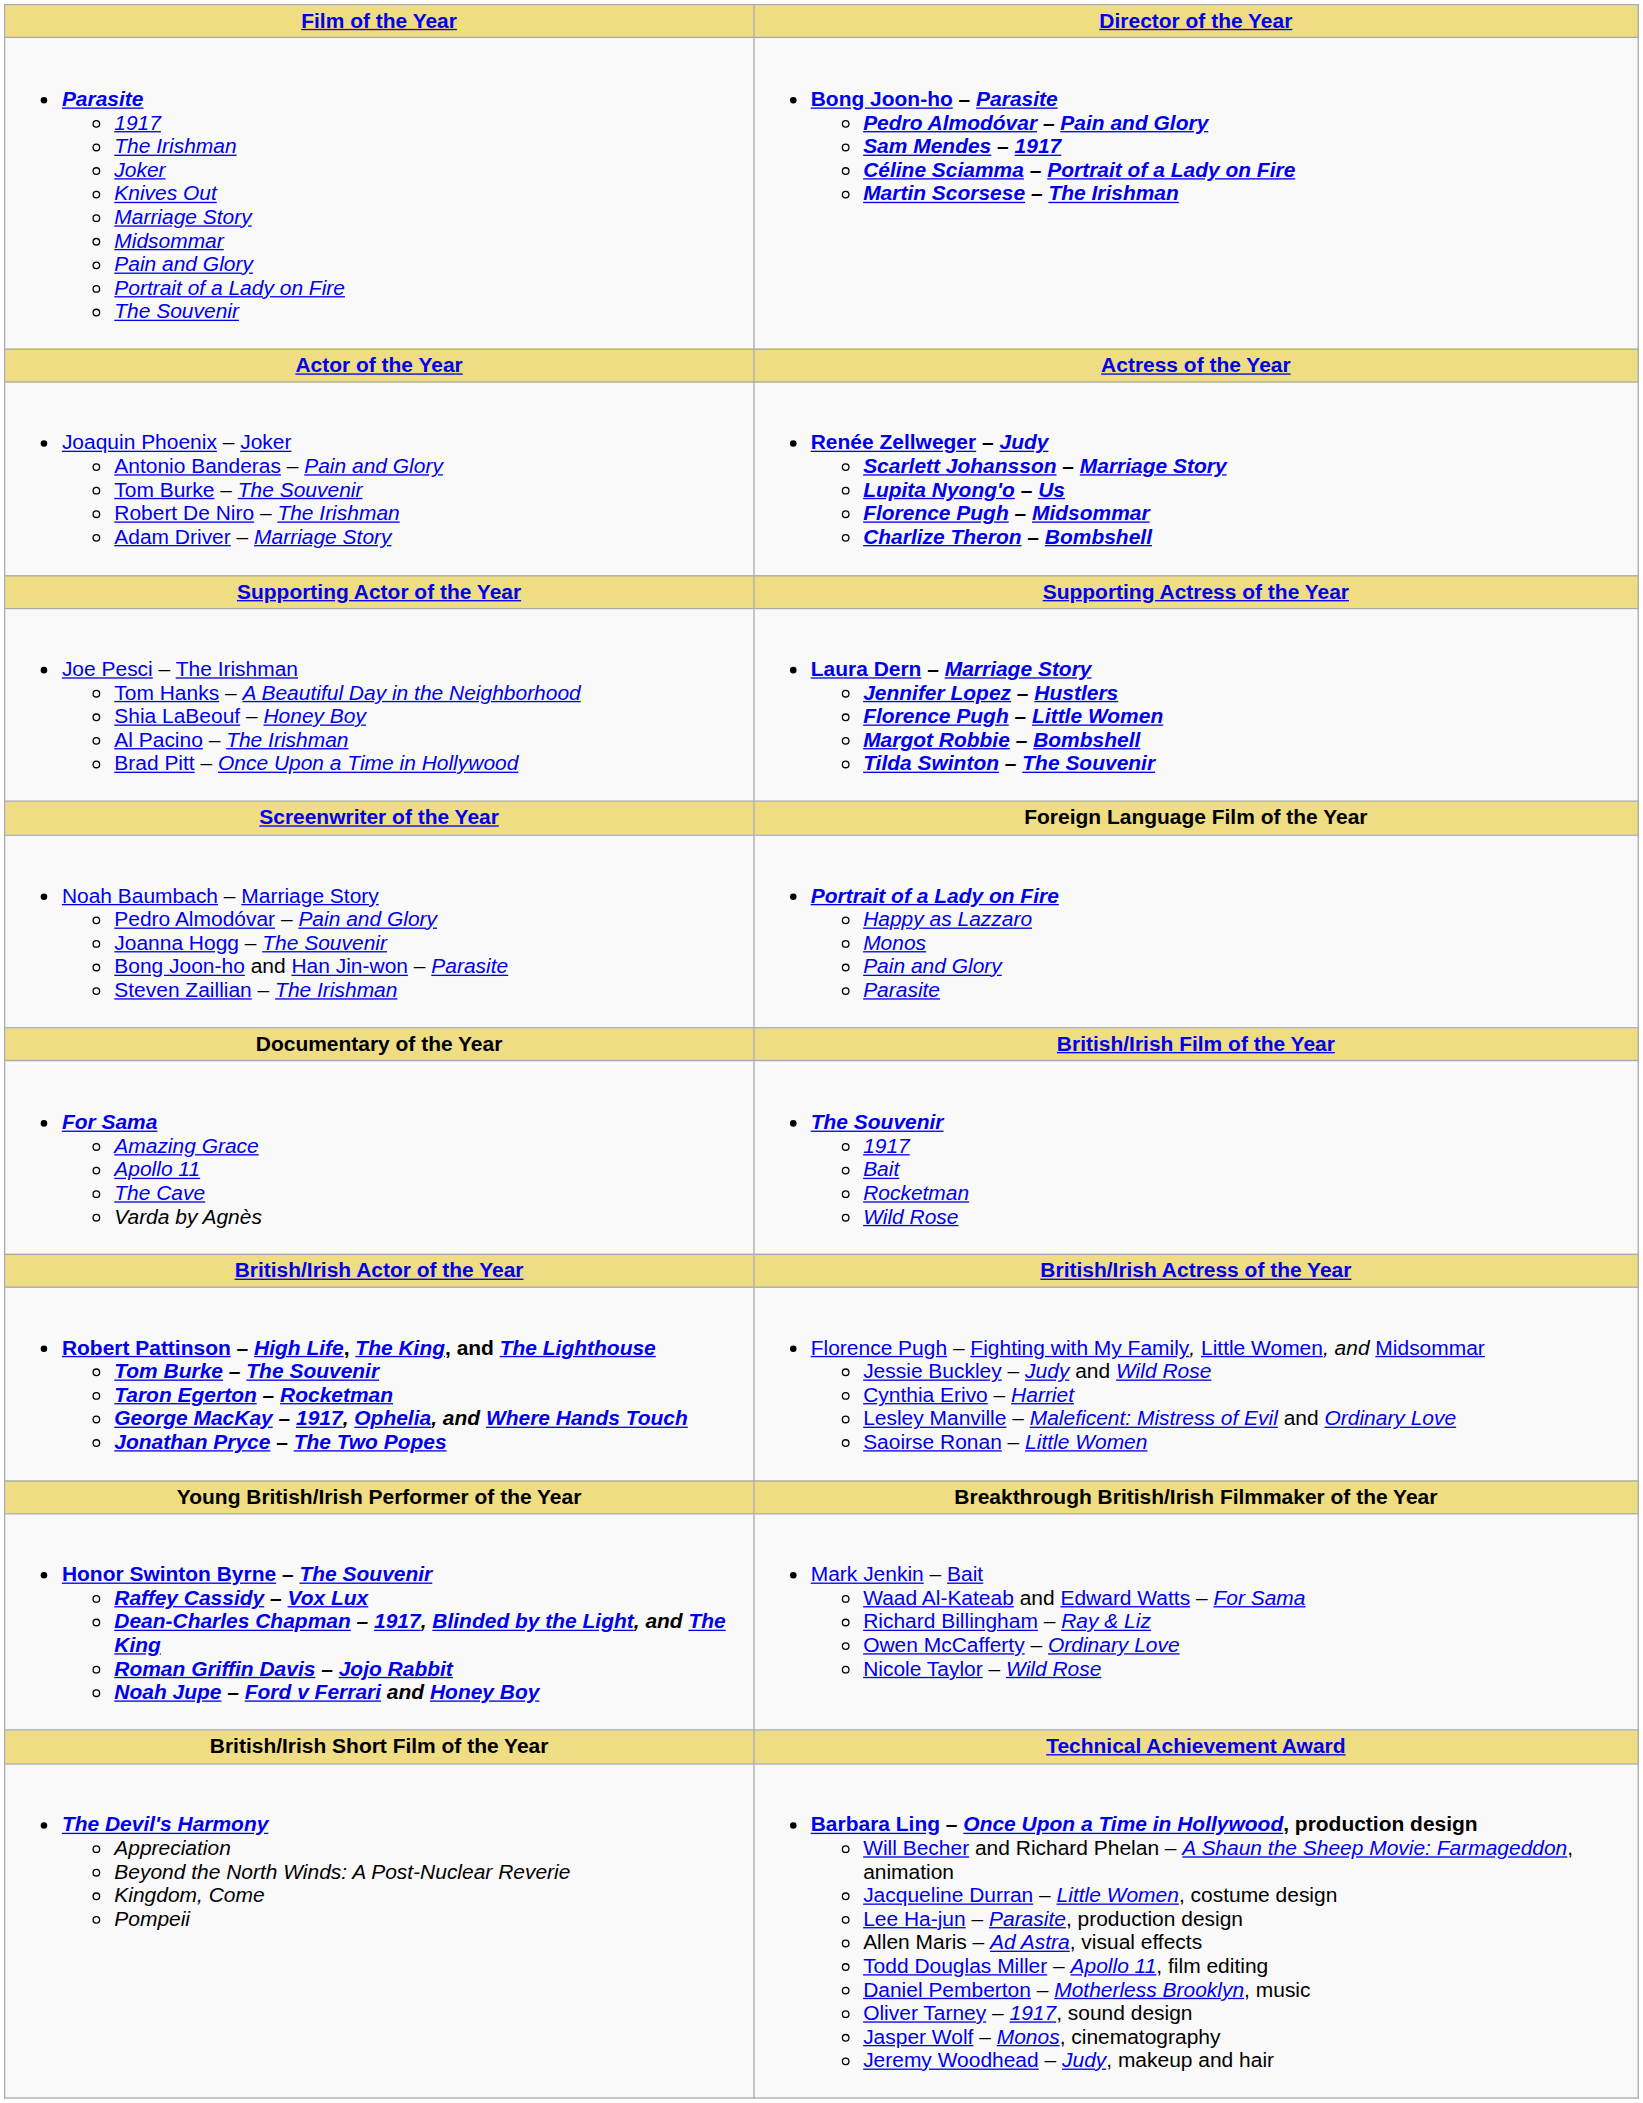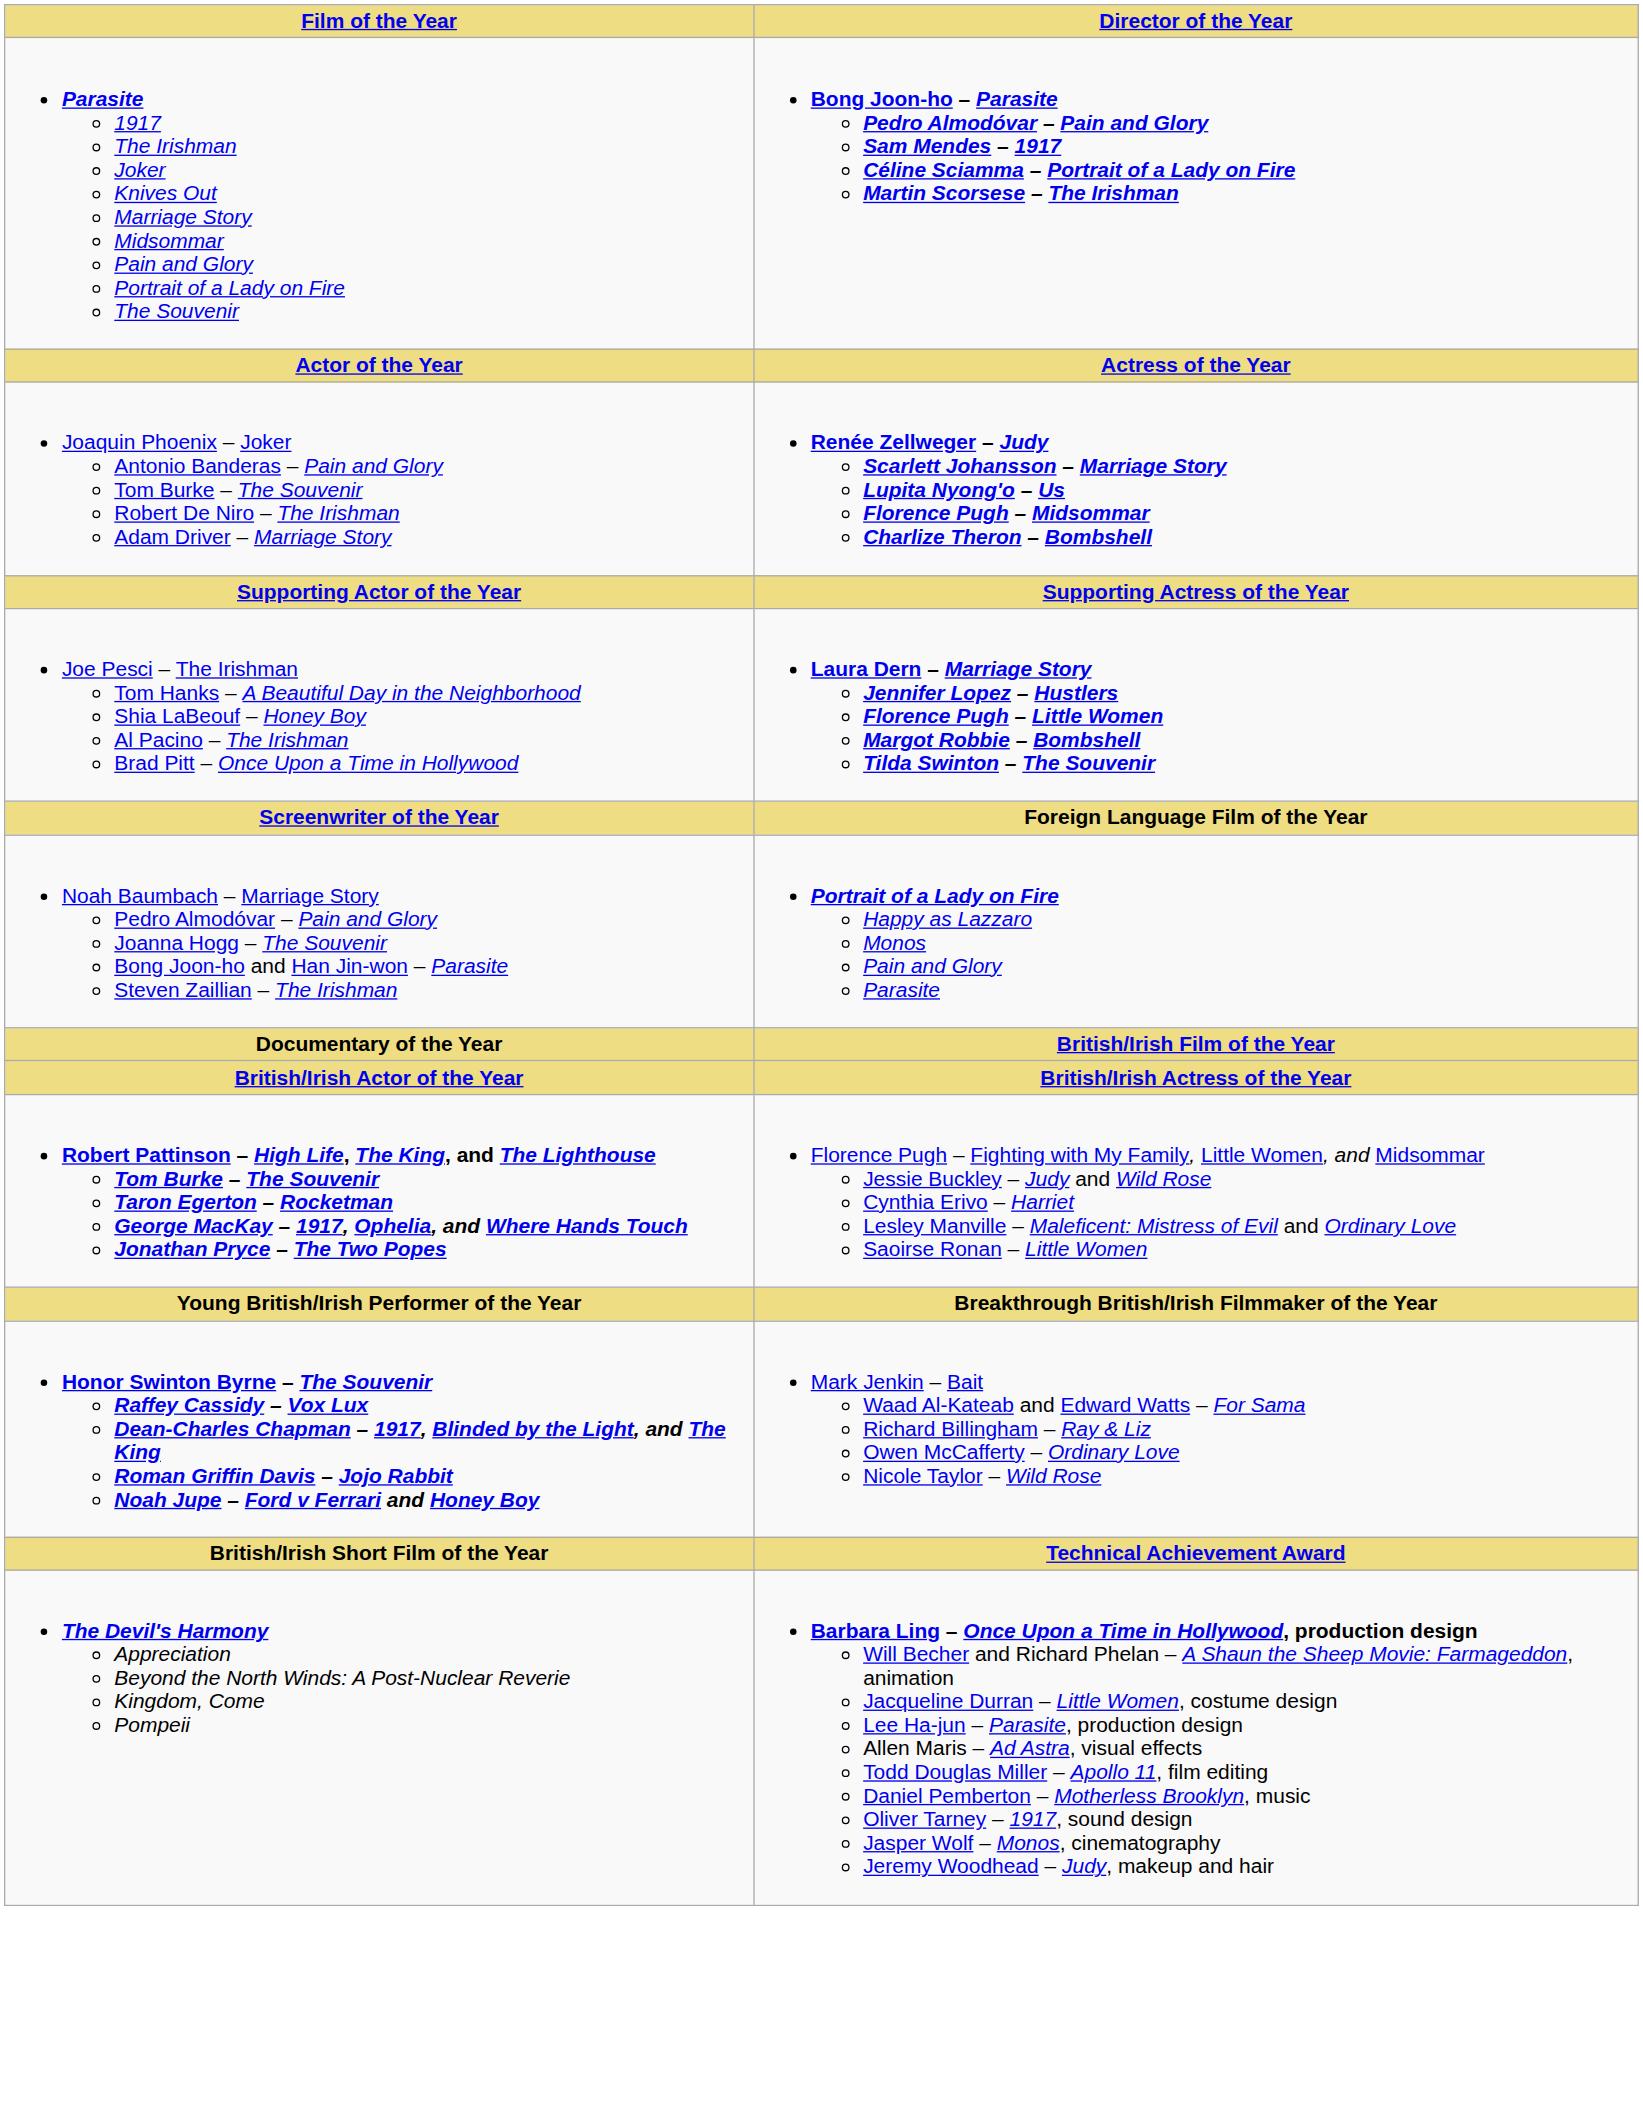- row: (379, 1169)
